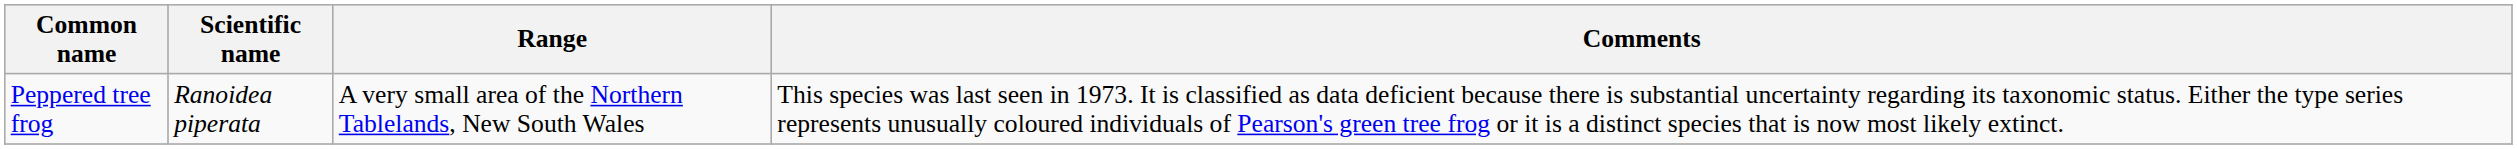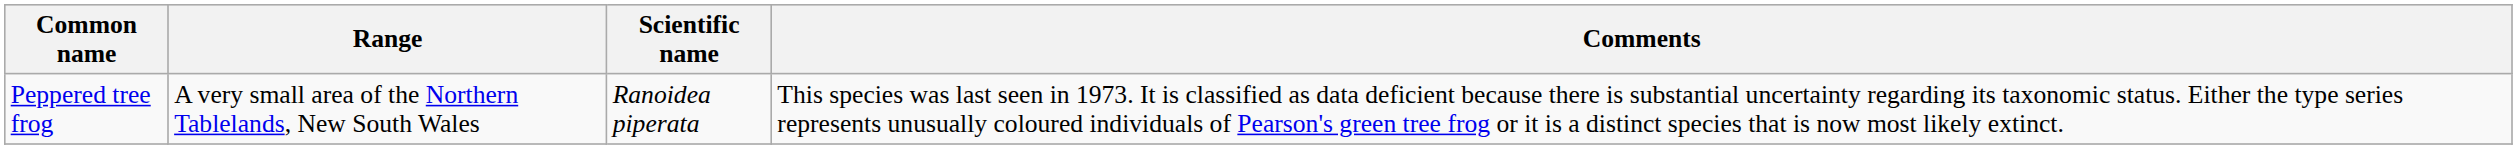columns swapped: (251, 39) <-> (552, 39)
